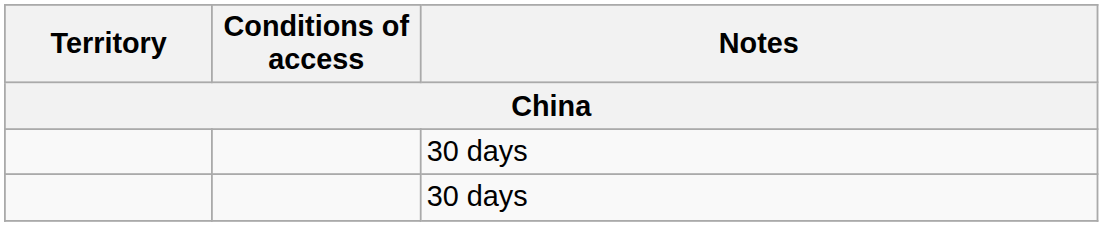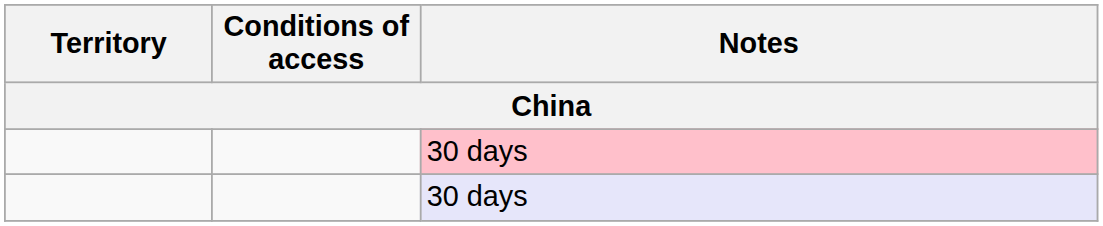(477, 151) no background -> (477, 151) pink background
(477, 196) no background -> (477, 196) lavender background
